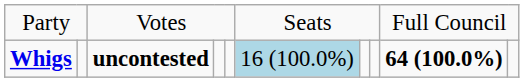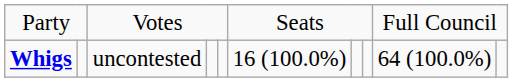(151, 58) bold -> (147, 58) normal
(297, 58) lightblue background -> (289, 58) no background
(444, 58) bold -> (434, 58) normal
